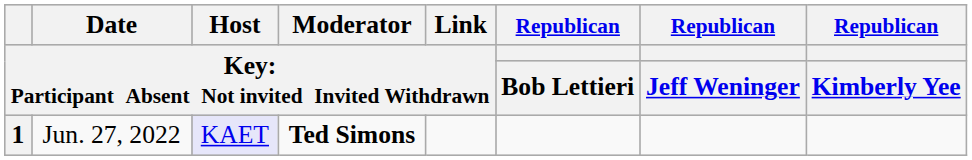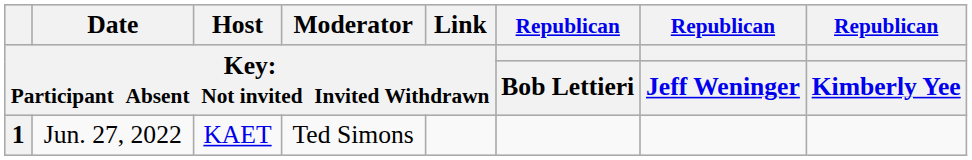(235, 134) lavender background -> (238, 134) no background
(352, 134) bold -> (353, 134) normal
